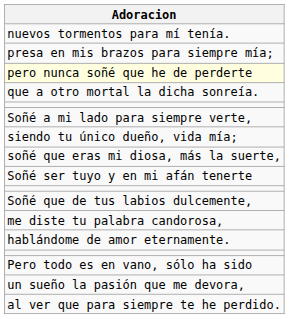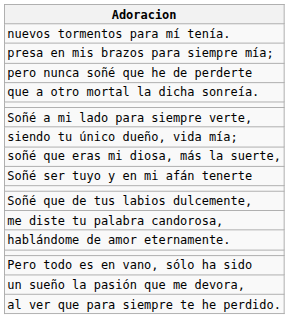(130, 73) lightyellow background -> (130, 73) no background
